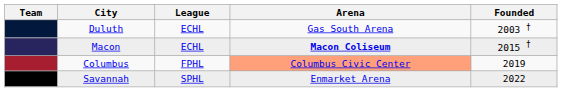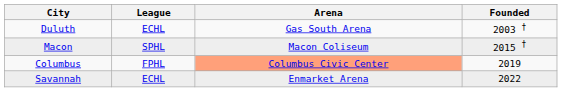- column: (31, 12)
(192, 47) ECHL -> (154, 47) SPHL
(350, 47) bold -> (328, 47) normal
(192, 79) SPHL -> (154, 79) ECHL
